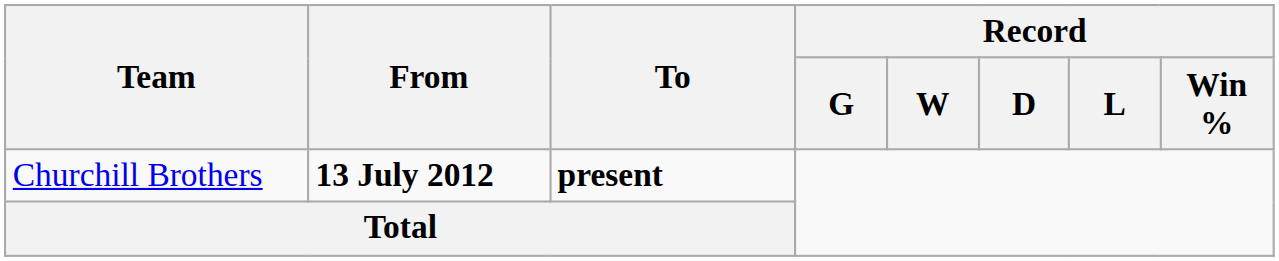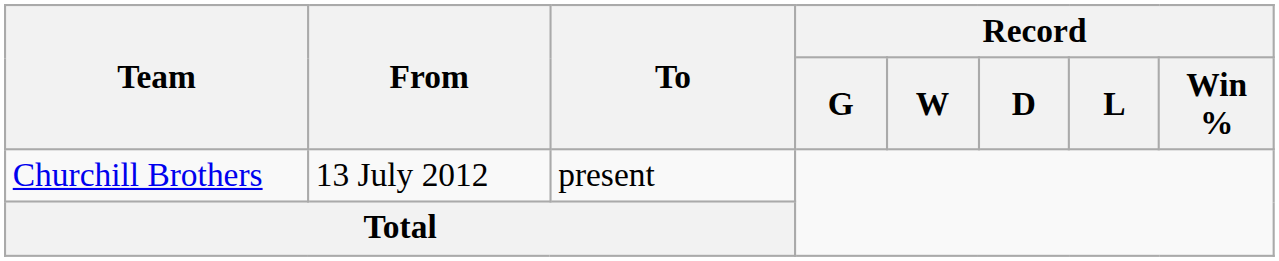(405, 174) bold -> (402, 174) normal
(610, 174) bold -> (606, 174) normal
